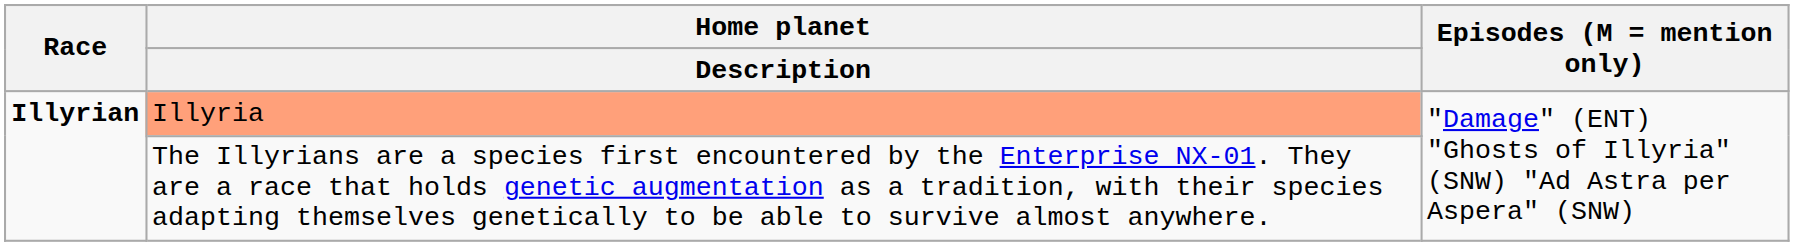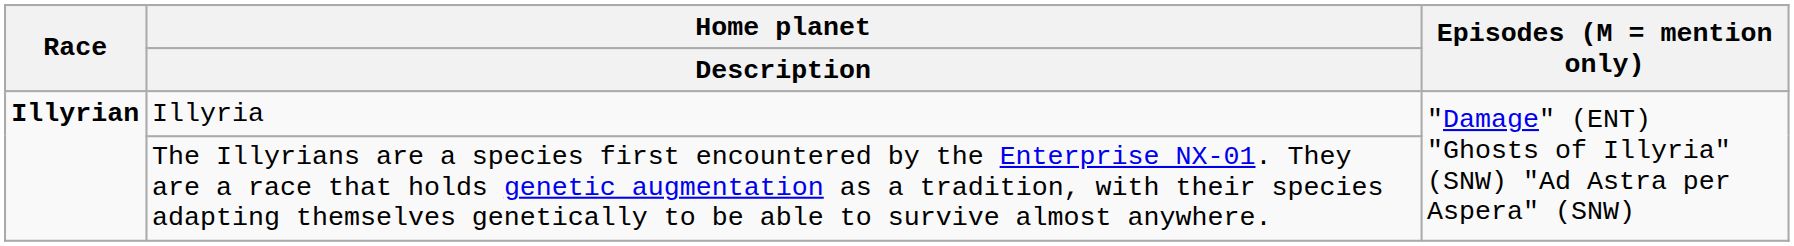(208, 114) lightsalmon background -> (208, 114) no background
